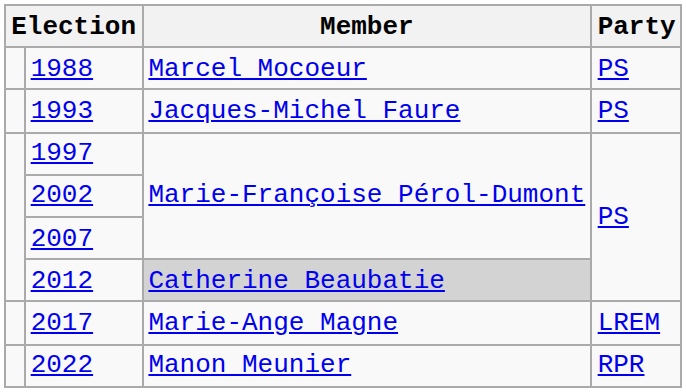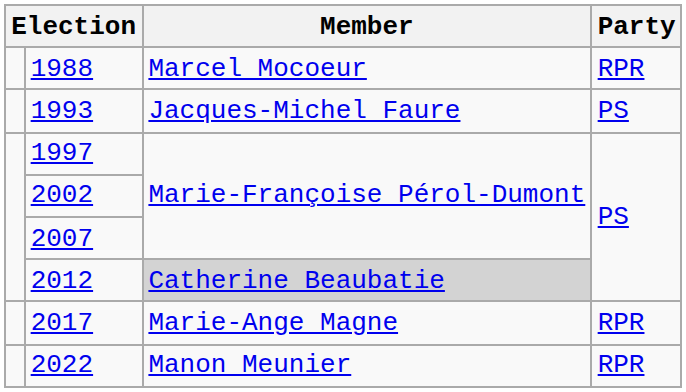(613, 69) PS -> (621, 69) RPR
(629, 323) LREM -> (621, 323) RPR
